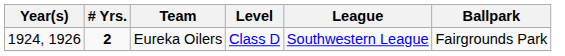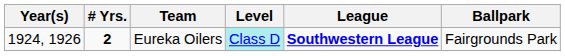(255, 39) no background -> (255, 39) paleturquoise background
(358, 39) normal -> (363, 39) bold
